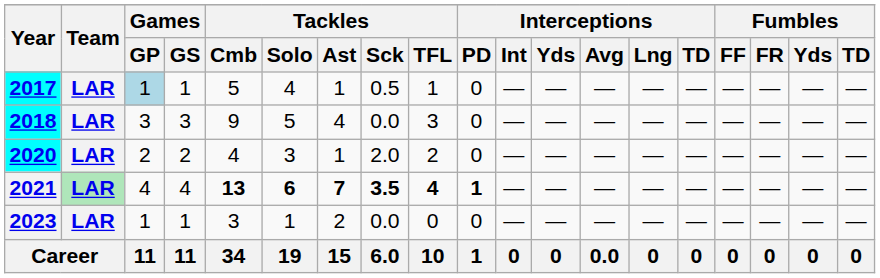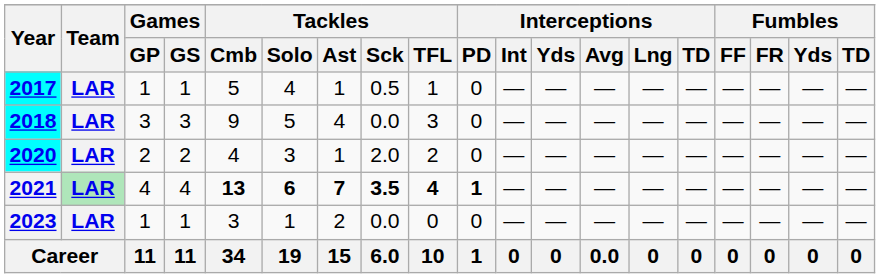(145, 88) lightblue background -> (145, 88) no background
